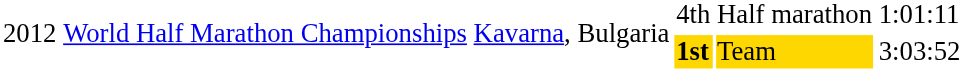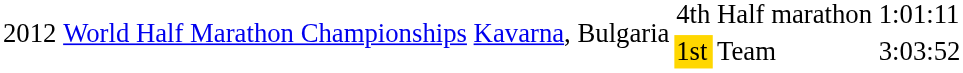(692, 51) bold -> (692, 51) normal
(746, 51) gold background -> (746, 51) no background
